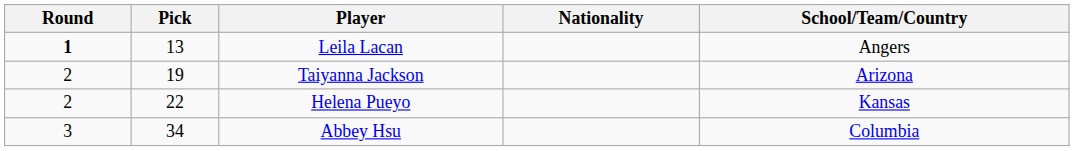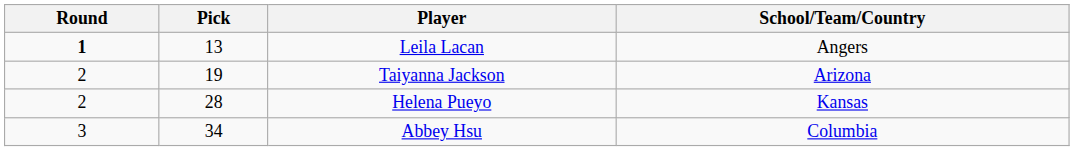- column: (601, 18)
(175, 103) 22 -> (214, 103) 28
